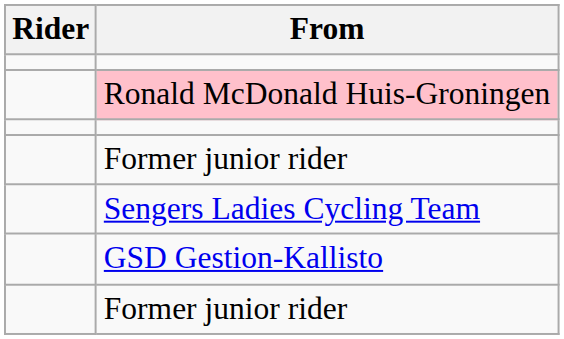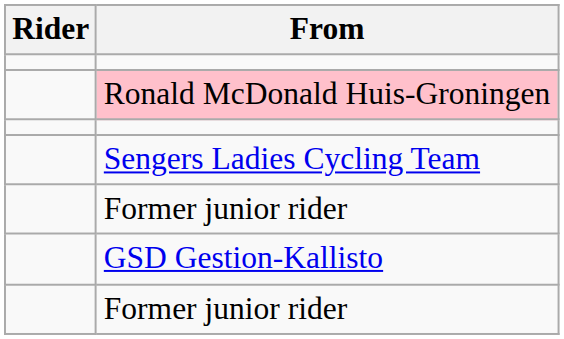(226, 158) Former junior rider -> (292, 158) Sengers Ladies Cycling Team
(292, 208) Sengers Ladies Cycling Team -> (226, 208) Former junior rider
